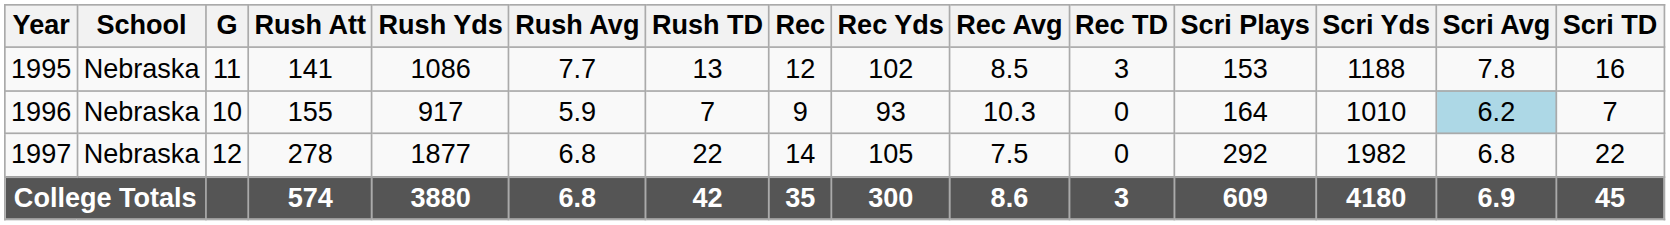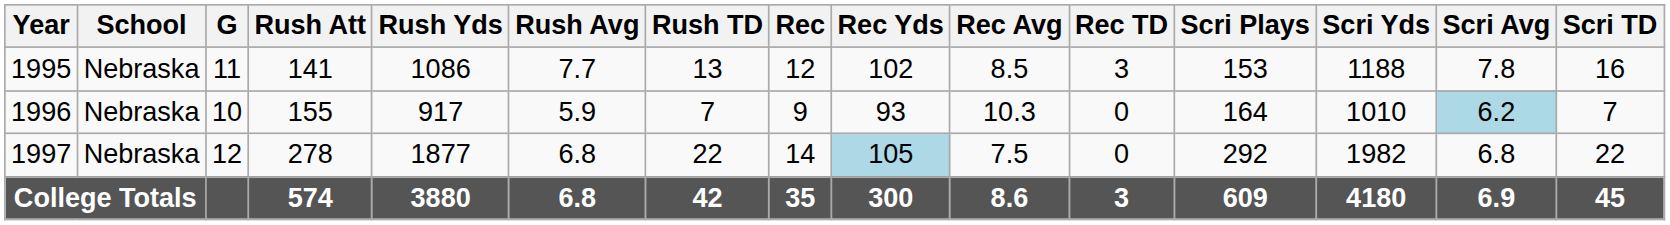(891, 154) no background -> (891, 154) lightblue background
